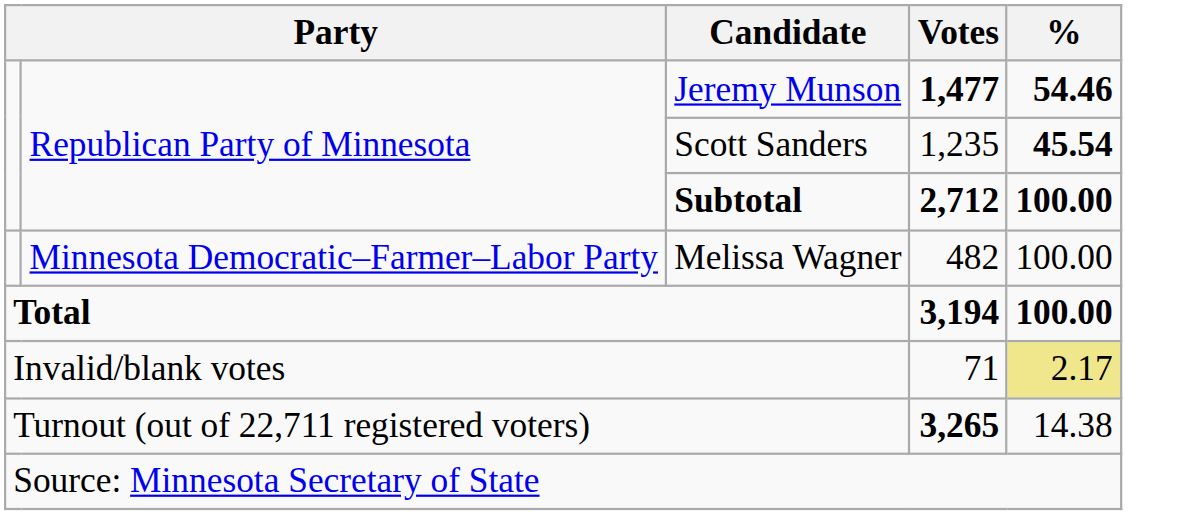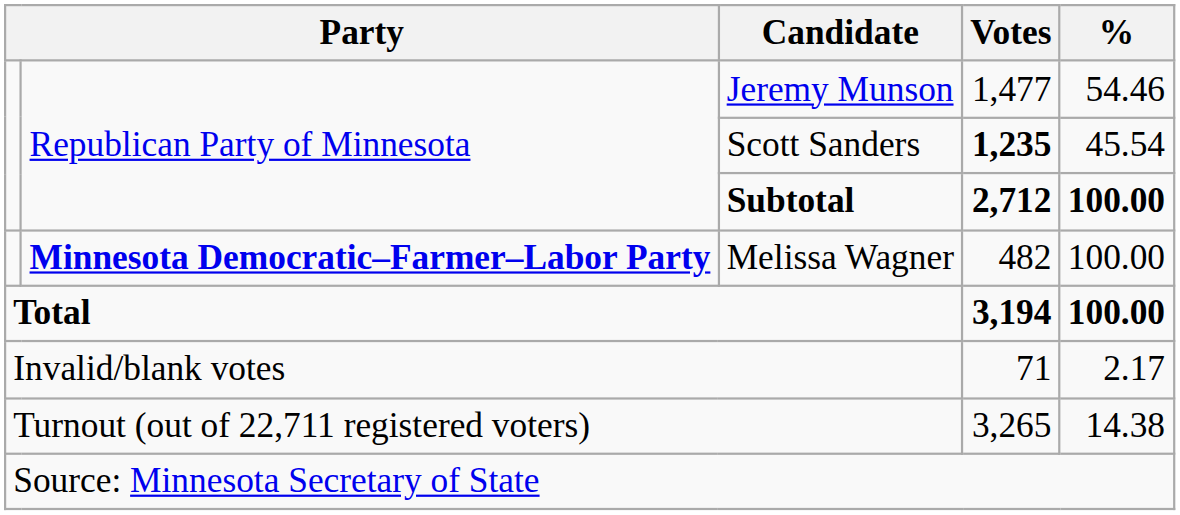(959, 88) bold -> (1012, 88) normal
(1073, 88) bold -> (1125, 88) normal
(959, 144) normal -> (1012, 144) bold
(1073, 144) bold -> (1125, 144) normal
(344, 256) normal -> (370, 256) bold
(1082, 369) khaki background -> (1134, 369) no background
(959, 425) bold -> (1012, 425) normal
